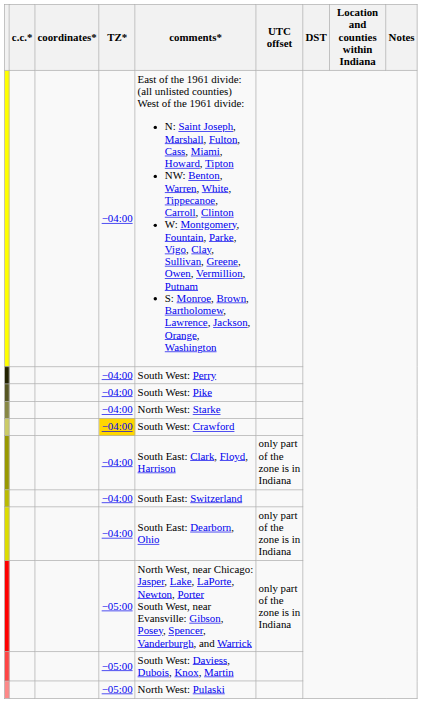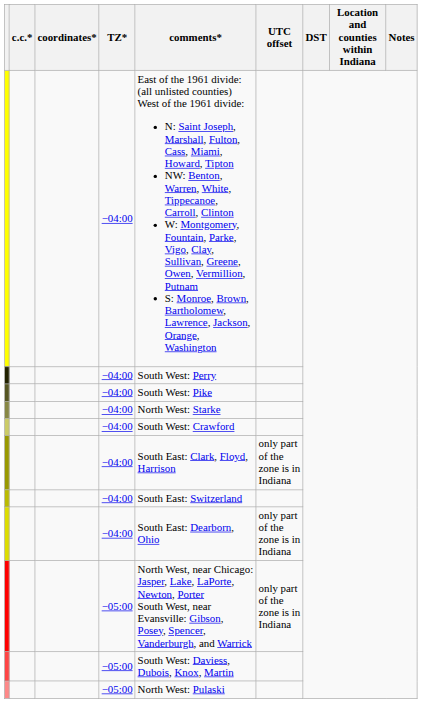(117, 427) gold background -> (117, 427) no background
